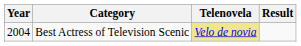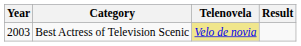(19, 31) 2004 -> (19, 31) 2003
